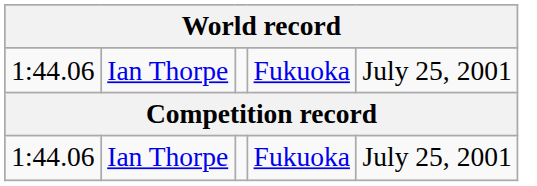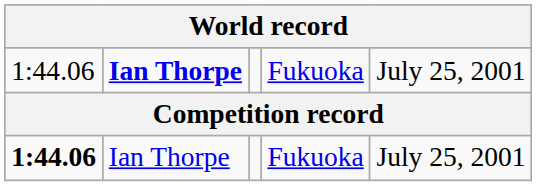(168, 69) normal -> (175, 69) bold
(53, 157) normal -> (54, 157) bold
